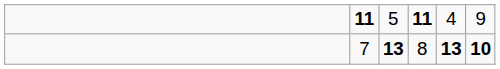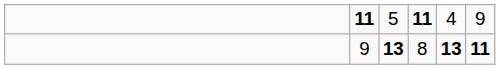(364, 49) 7 -> (364, 49) 9
(481, 49) 10 -> (480, 49) 11
